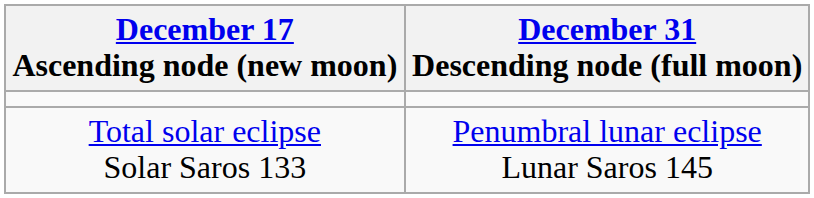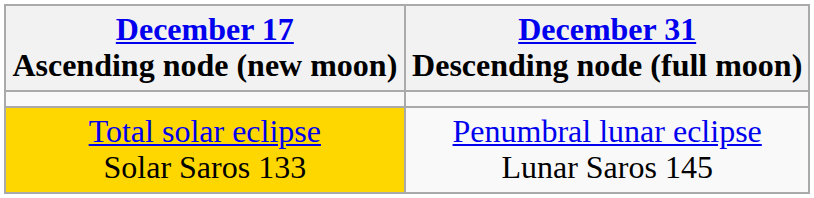(205, 149) no background -> (205, 149) gold background
